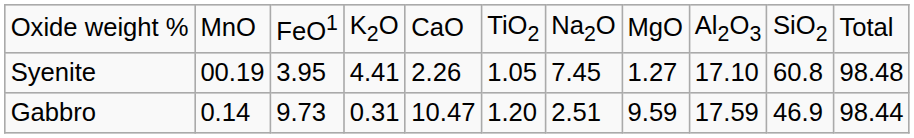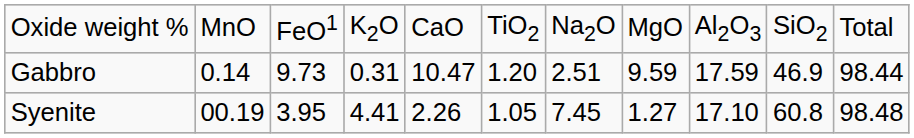rows swapped: (53, 112) <-> (53, 72)
